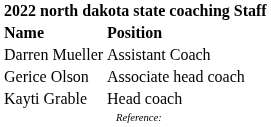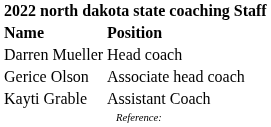(159, 54) Assistant Coach -> (145, 54) Head coach
(145, 98) Head coach -> (159, 98) Assistant Coach
